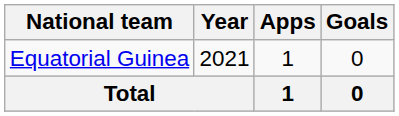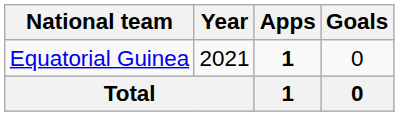(288, 57) normal -> (288, 57) bold
